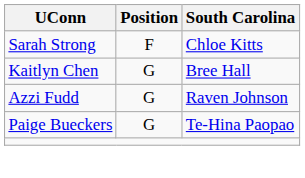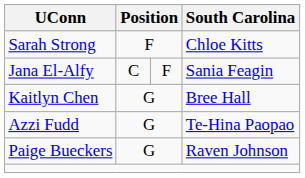+ row: (51, 71)
(237, 97) Raven Johnson -> (240, 124) Te-Hina Paopao
(240, 124) Te-Hina Paopao -> (237, 151) Raven Johnson
